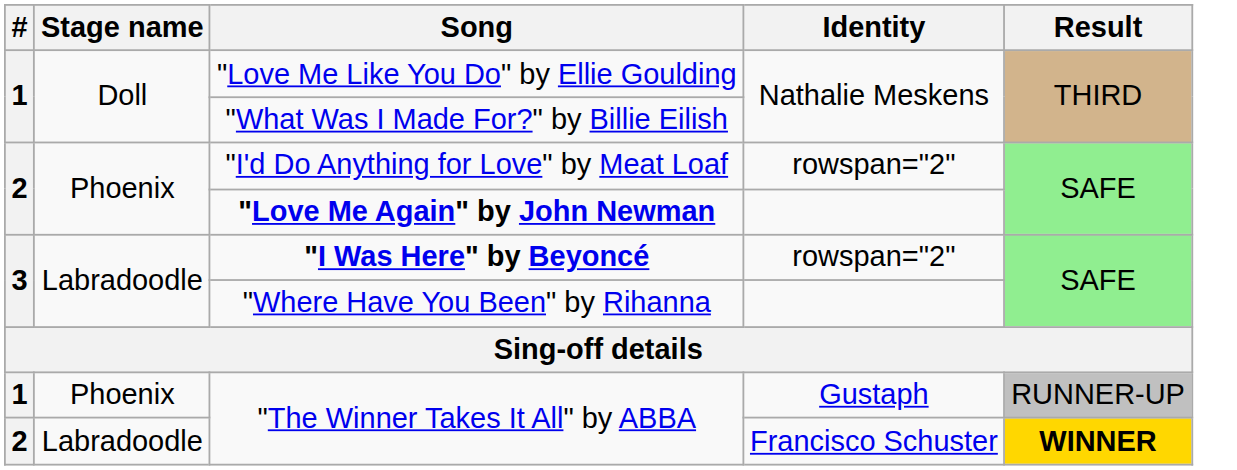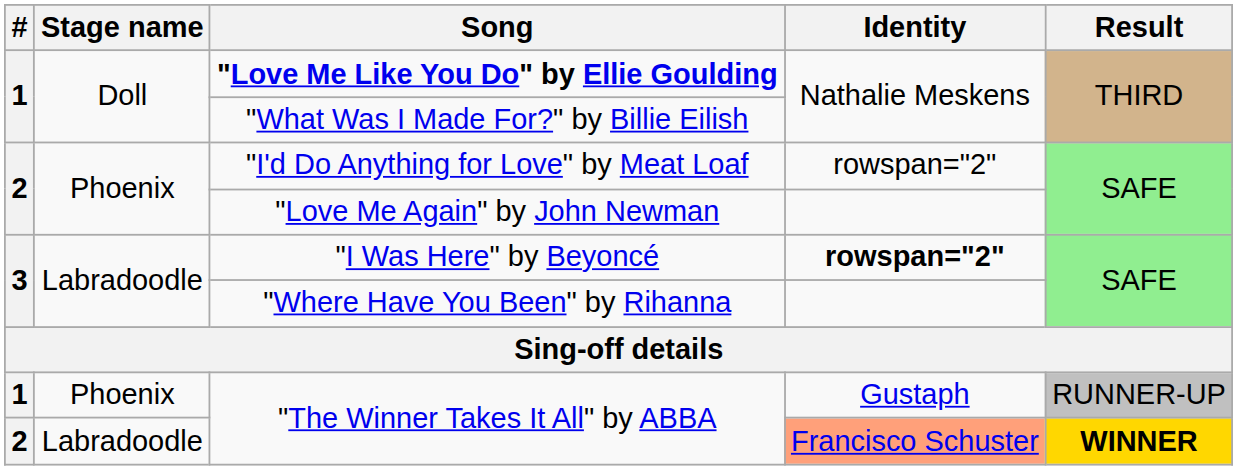(477, 73) normal -> (497, 73) bold
(477, 211) bold -> (497, 211) normal
(477, 257) bold -> (497, 257) normal
(874, 257) normal -> (915, 257) bold
(874, 440) no background -> (915, 440) lightsalmon background
